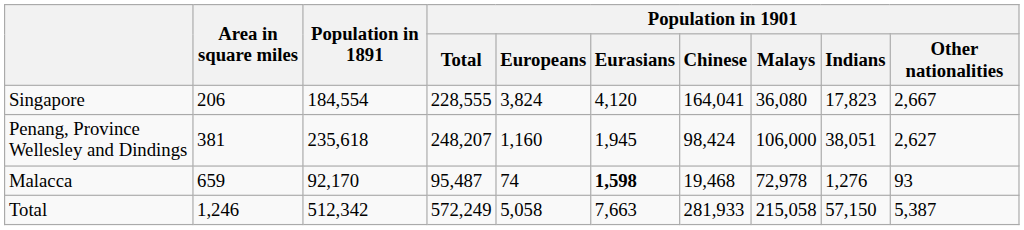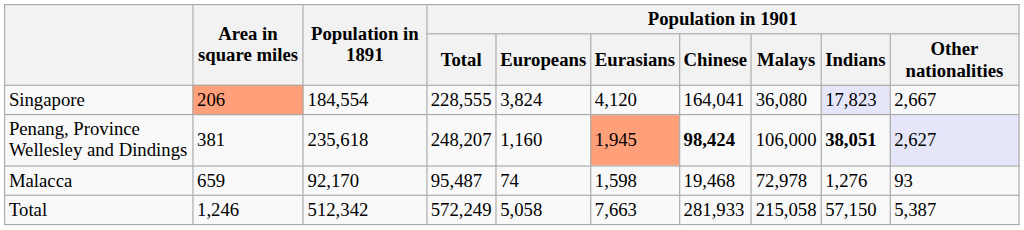(211, 99) no background -> (211, 99) lightsalmon background
(851, 99) no background -> (851, 99) lavender background
(616, 140) no background -> (616, 140) lightsalmon background
(709, 140) normal -> (709, 140) bold
(851, 140) normal -> (851, 140) bold
(915, 140) no background -> (915, 140) lavender background
(616, 180) bold -> (616, 180) normal
